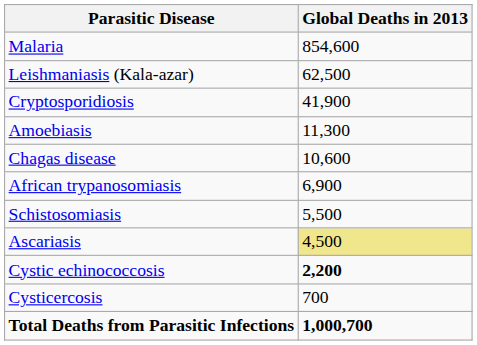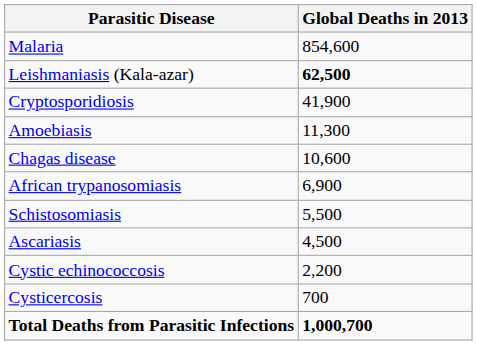(326, 74) normal -> (326, 74) bold
(322, 241) khaki background -> (322, 241) no background
(322, 269) bold -> (322, 269) normal
